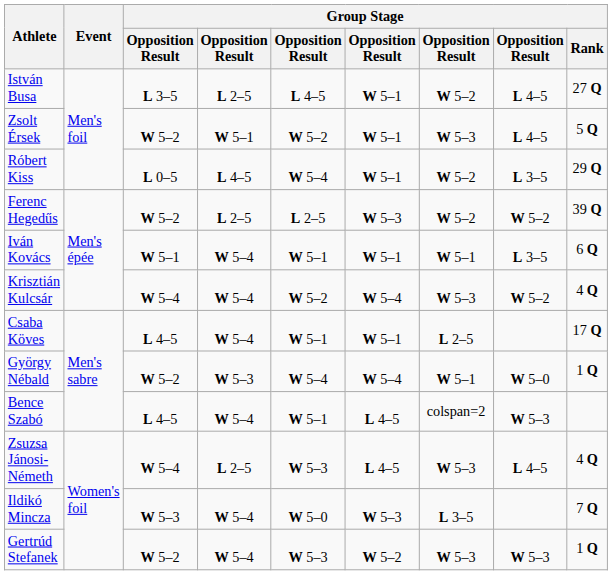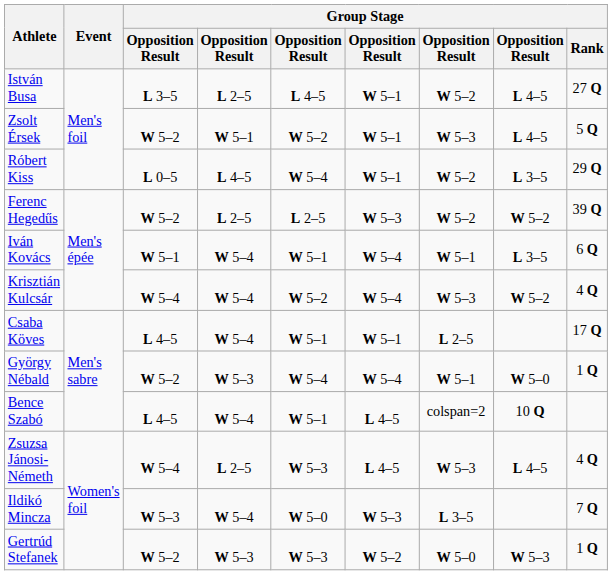(382, 258) W 5–1 -> (382, 258) W 5–4
(530, 420) W 5–3 -> (530, 411) 10 Q
(234, 557) W 5–4 -> (234, 557) W 5–3
(456, 557) W 5–3 -> (456, 557) W 5–0
